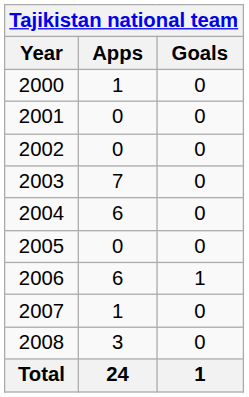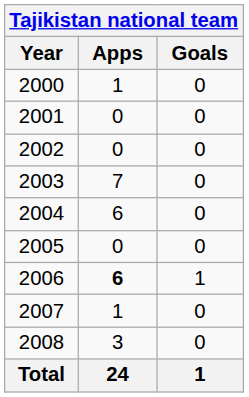(118, 278) normal -> (118, 278) bold
